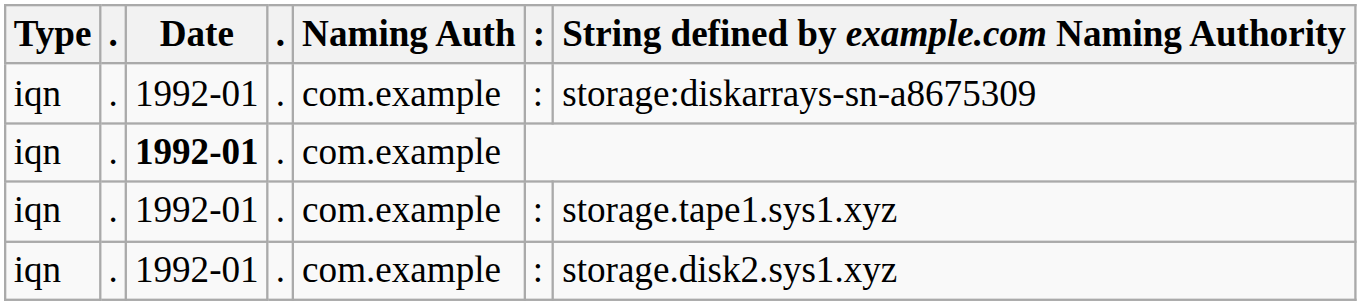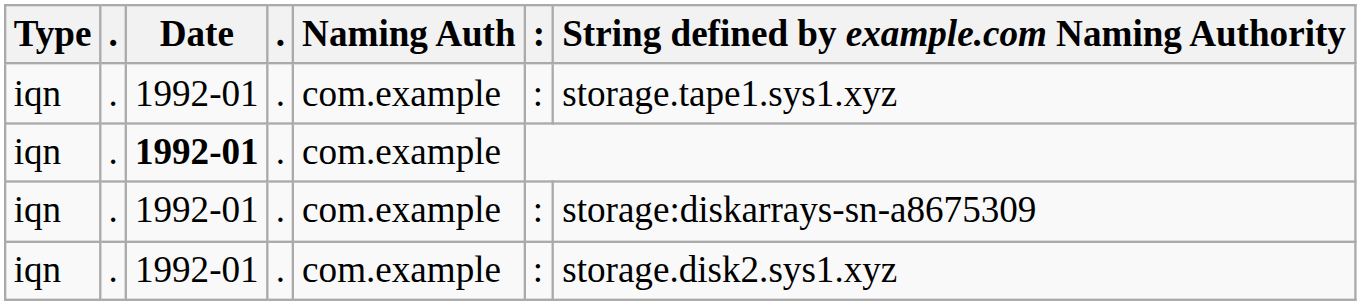(799, 92) storage:diskarrays-sn-a8675309 -> (730, 92) storage.tape1.sys1.xyz
(730, 210) storage.tape1.sys1.xyz -> (799, 210) storage:diskarrays-sn-a8675309
